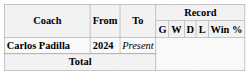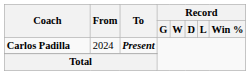(103, 45) bold -> (103, 45) normal
(138, 45) normal -> (138, 45) bold
